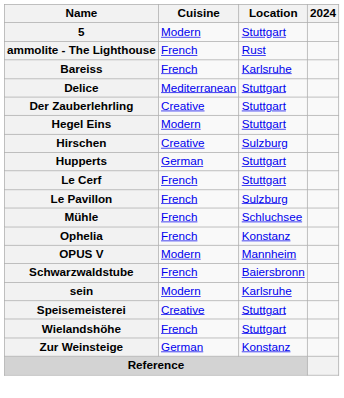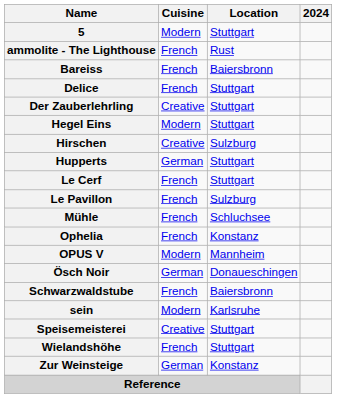(267, 69) Karlsruhe -> (241, 69) Baiersbronn
(199, 87) Mediterranean -> (179, 87) French
+ row: (81, 273)
